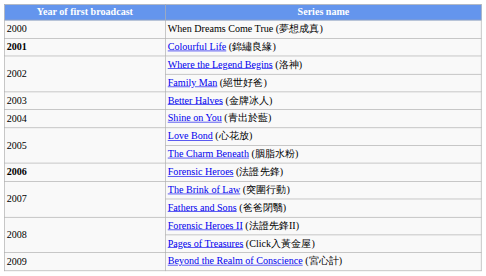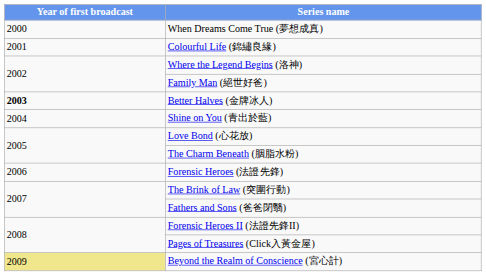(17, 47) bold -> (17, 47) normal
(17, 100) normal -> (17, 100) bold
(17, 172) bold -> (17, 172) normal
(17, 261) no background -> (17, 261) khaki background
